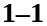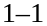(23, 12) bold -> (23, 12) normal
